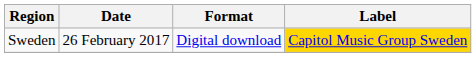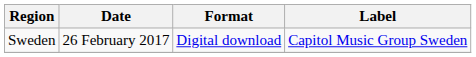(378, 40) gold background -> (378, 40) no background
